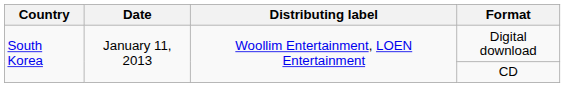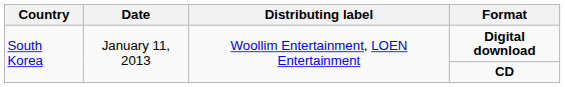(508, 43) normal -> (505, 43) bold
(508, 72) normal -> (505, 72) bold
